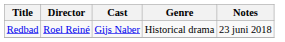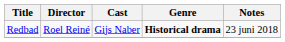(180, 29) normal -> (183, 29) bold
